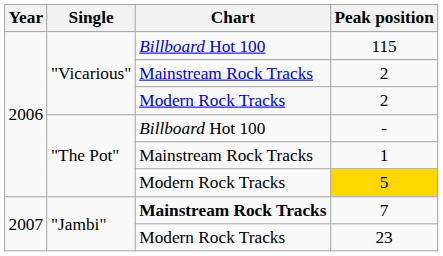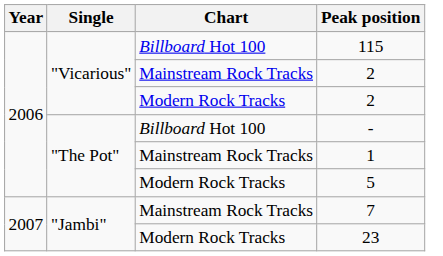(384, 182) gold background -> (371, 182) no background
(233, 210) bold -> (226, 210) normal
